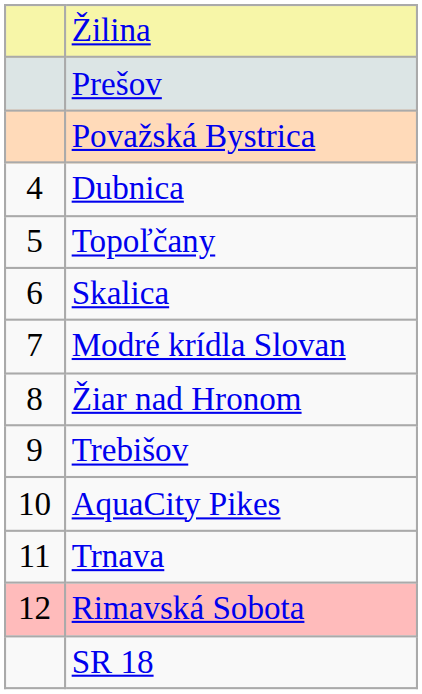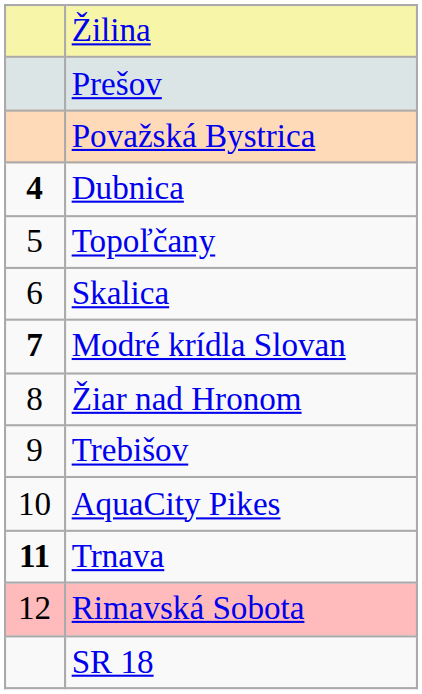(35, 188) normal -> (35, 188) bold
(35, 345) normal -> (35, 345) bold
(35, 556) normal -> (35, 556) bold
